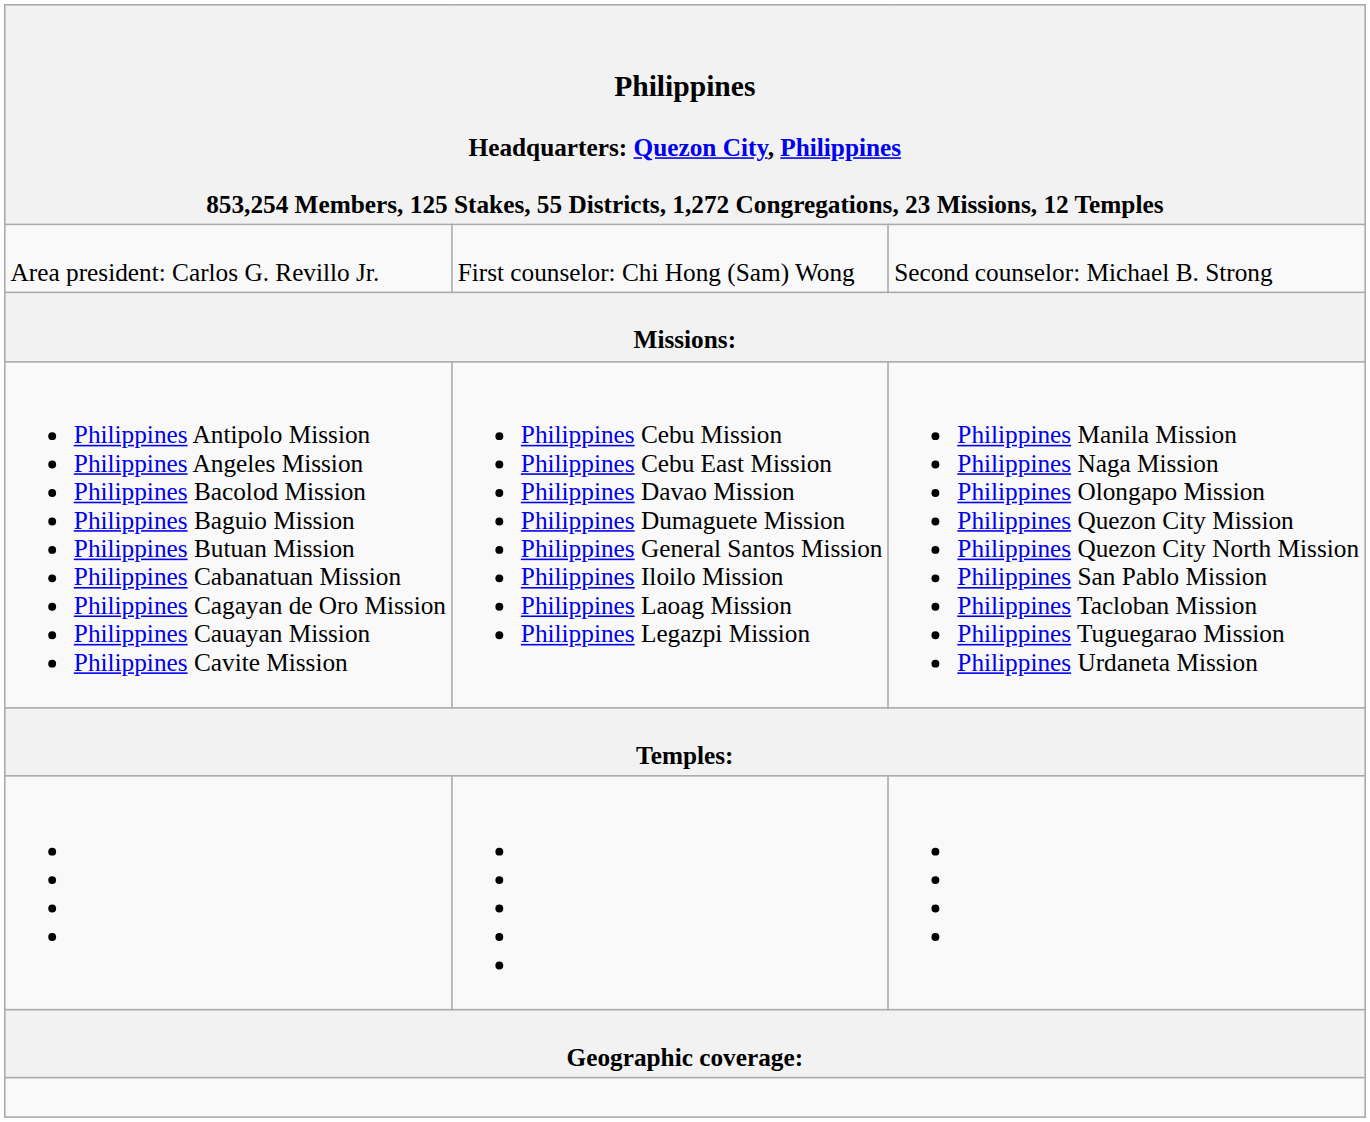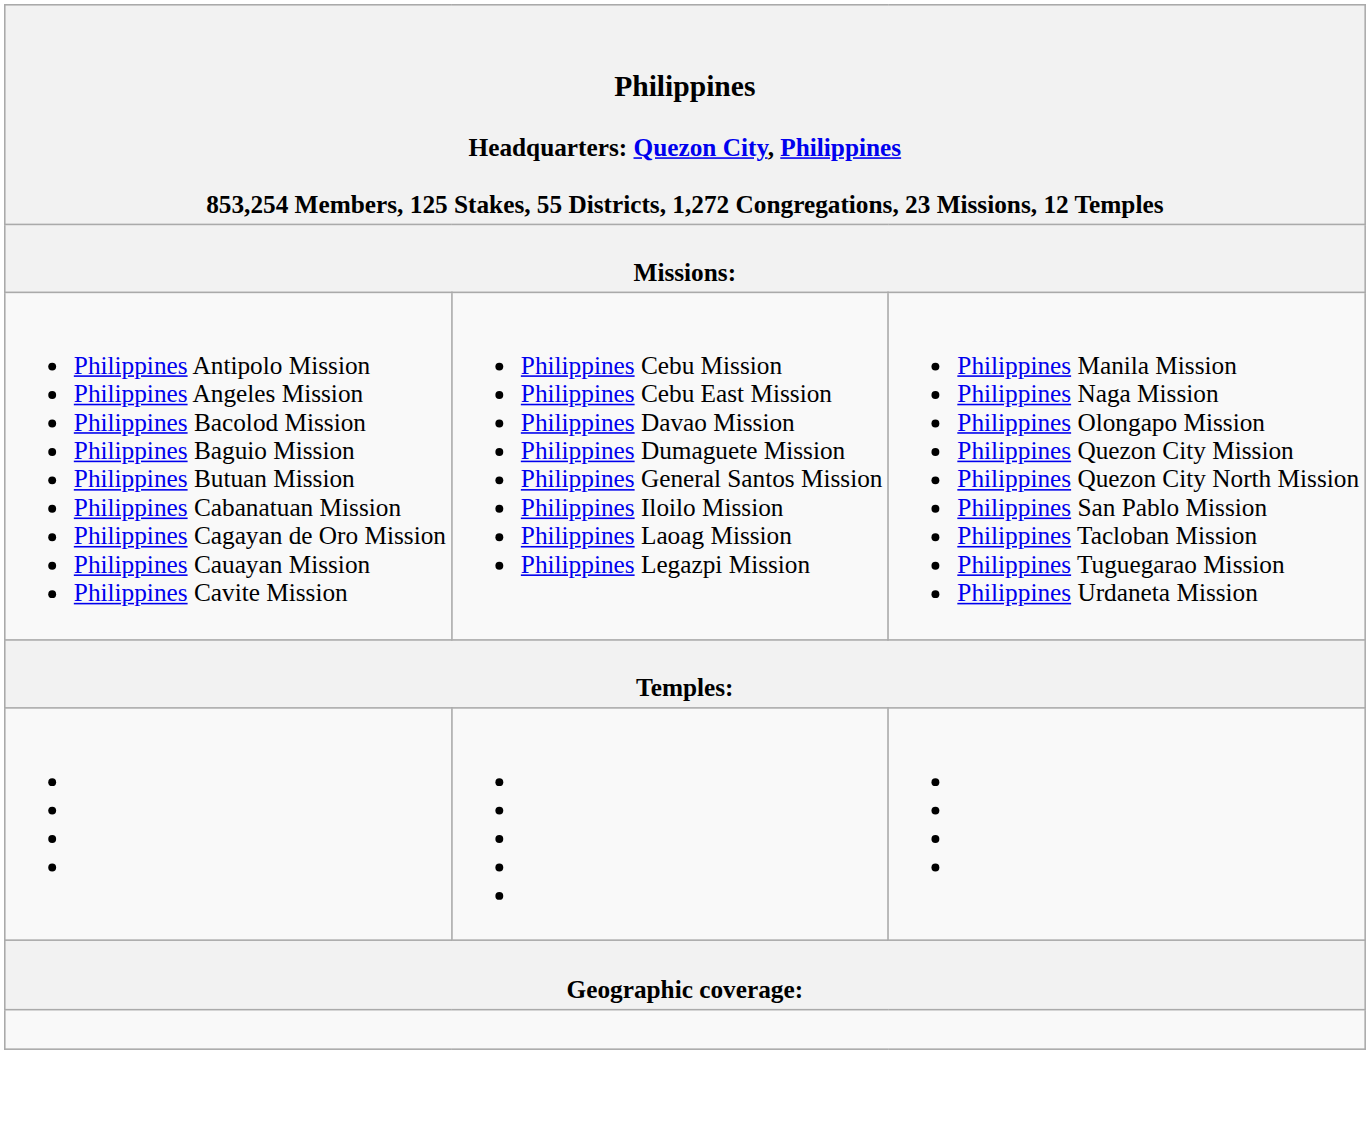- row: (195, 272)
